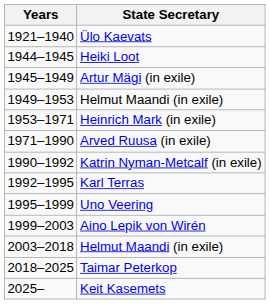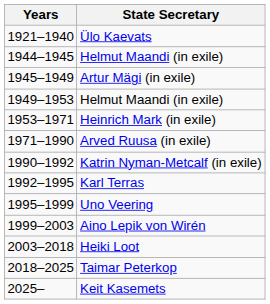(110, 57) Heiki Loot -> (152, 57) Helmut Maandi (in exile)
(152, 246) Helmut Maandi (in exile) -> (110, 246) Heiki Loot
